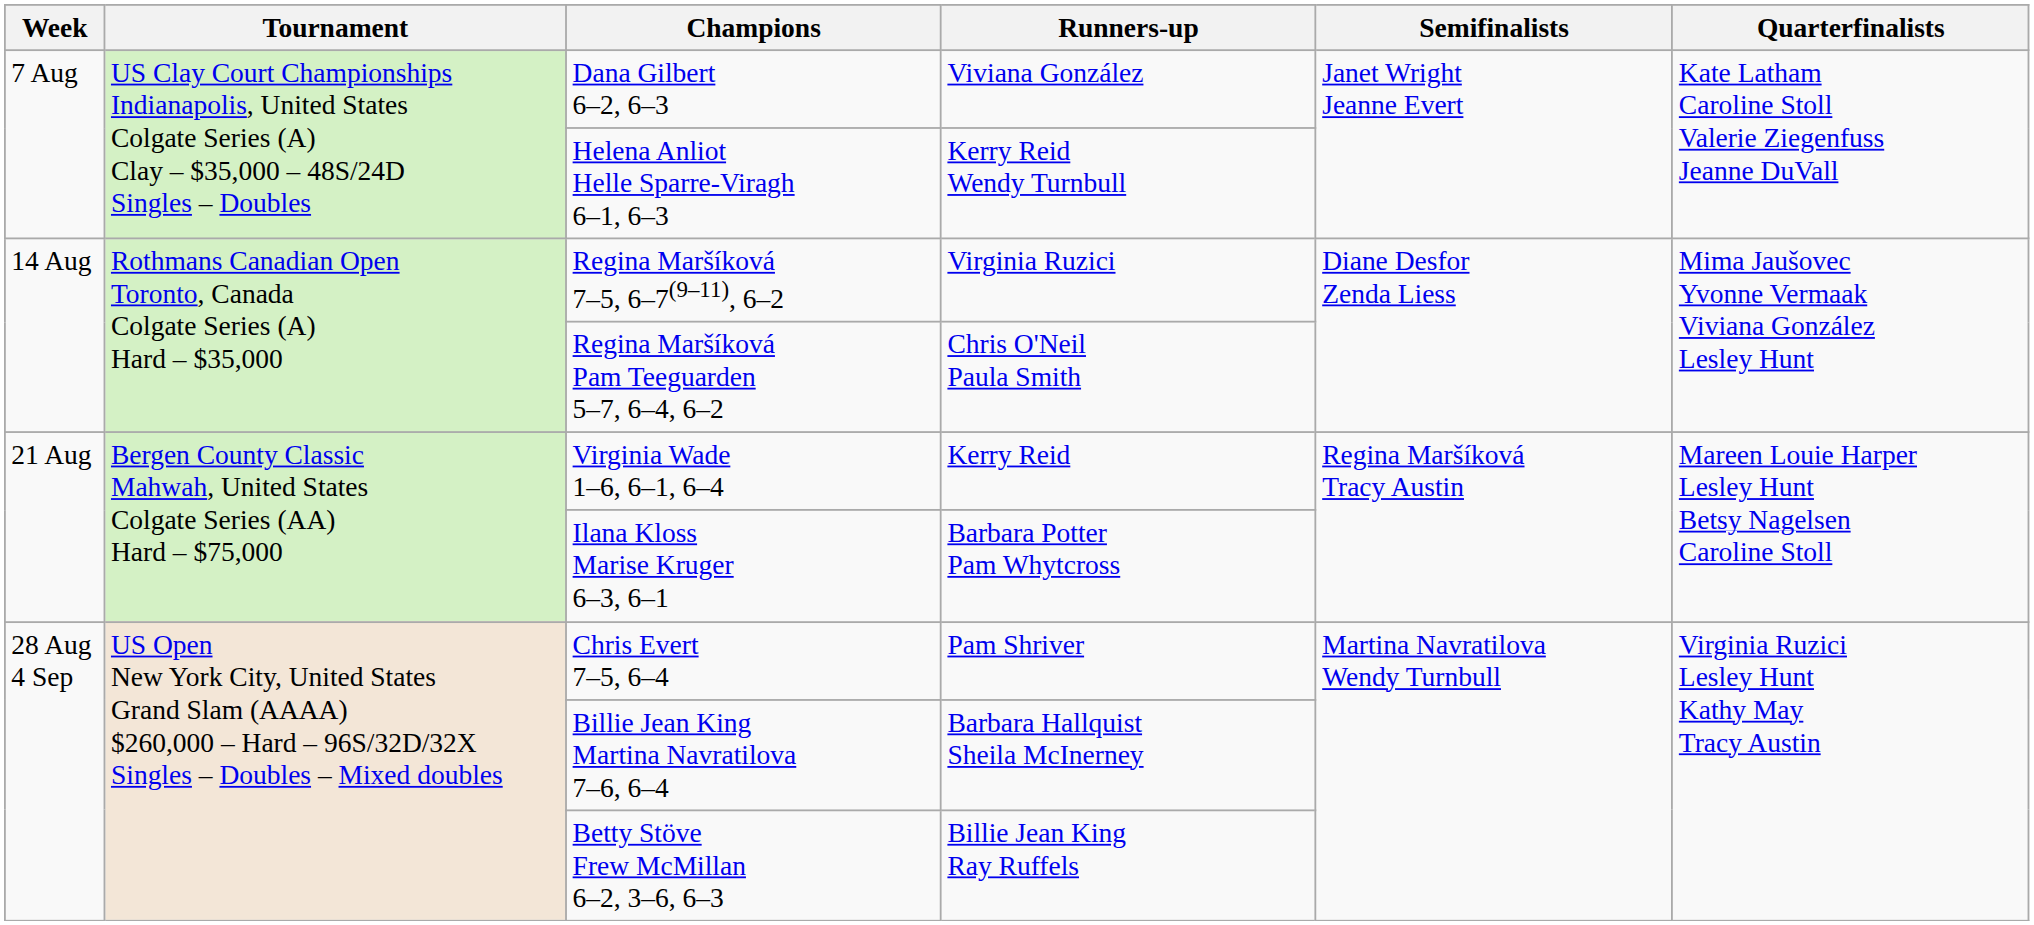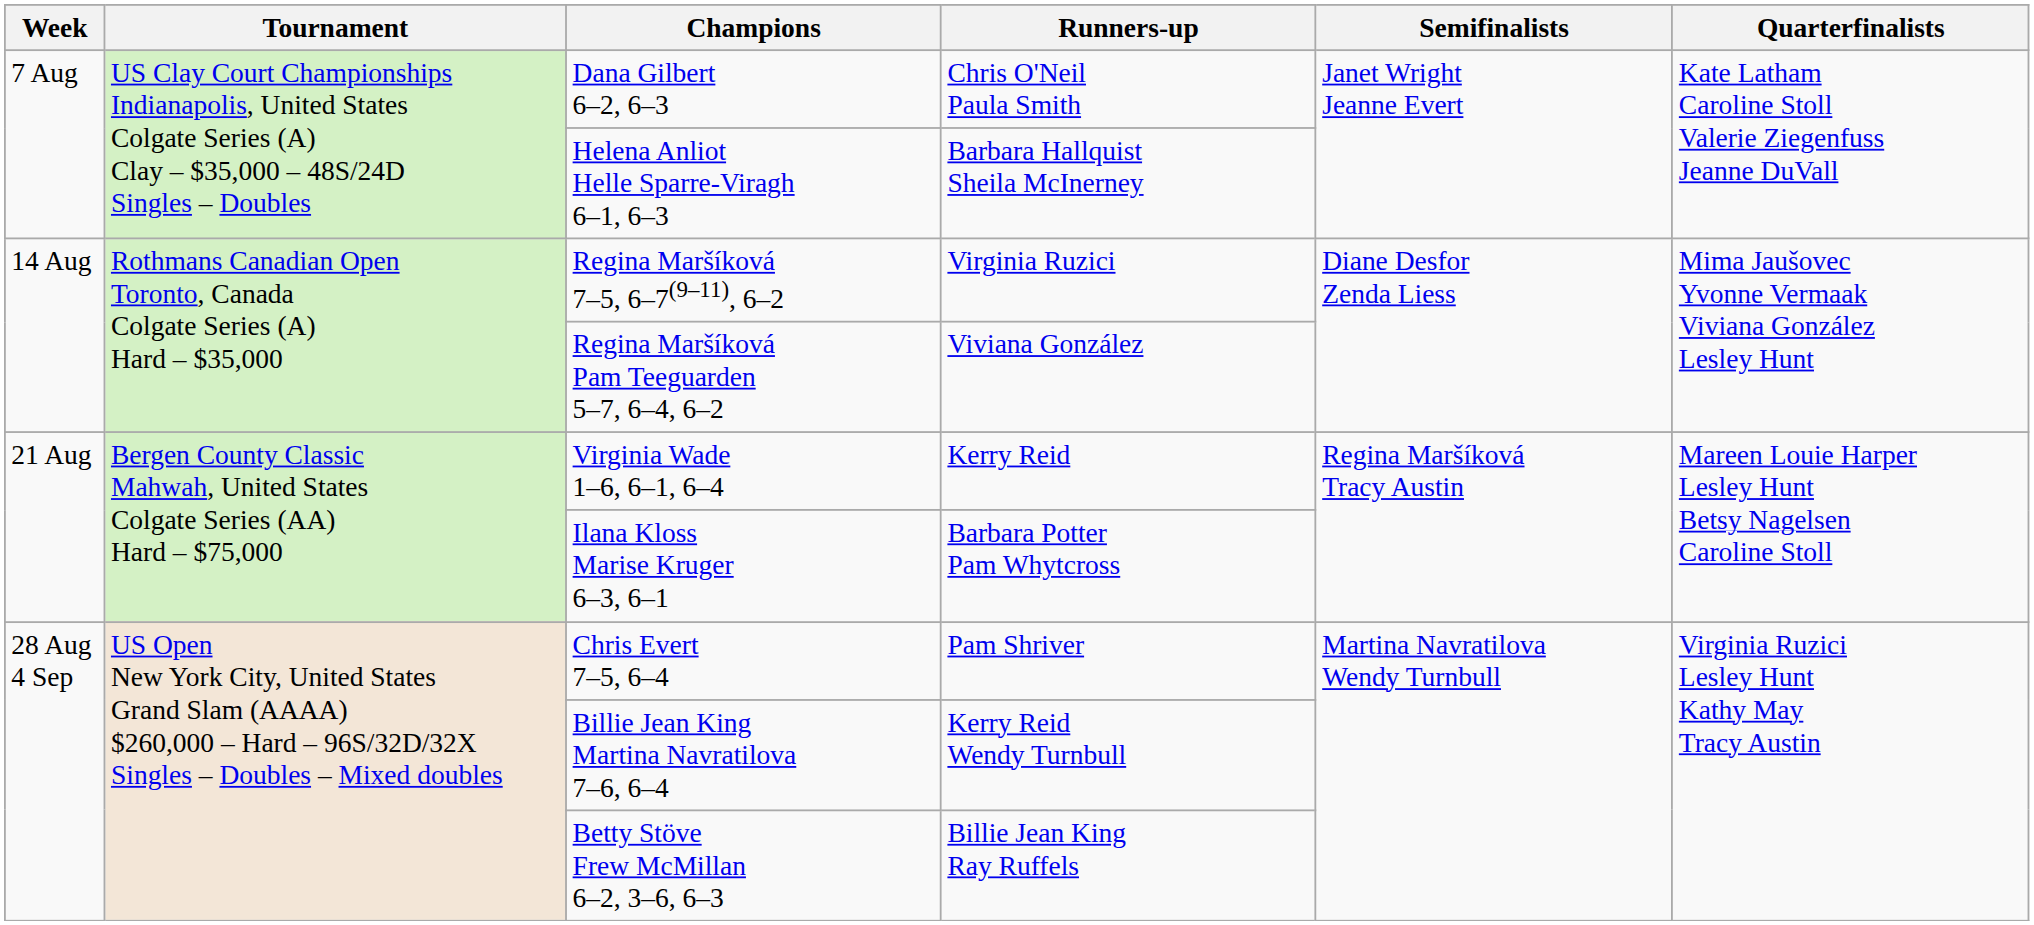(1045, 72) Viviana González -> (1017, 89) Chris O'Neil Paula Smith
(1037, 166) Kerry Reid Wendy Turnbull -> (1045, 166) Barbara Hallquist Sheila McInerney
(1017, 360) Chris O'Neil Paula Smith -> (1045, 344) Viviana González
(1045, 737) Barbara Hallquist Sheila McInerney -> (1037, 737) Kerry Reid Wendy Turnbull
